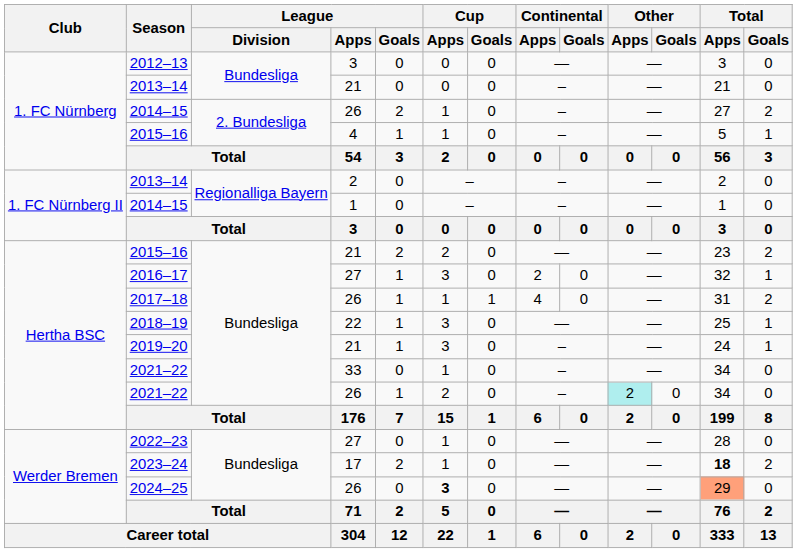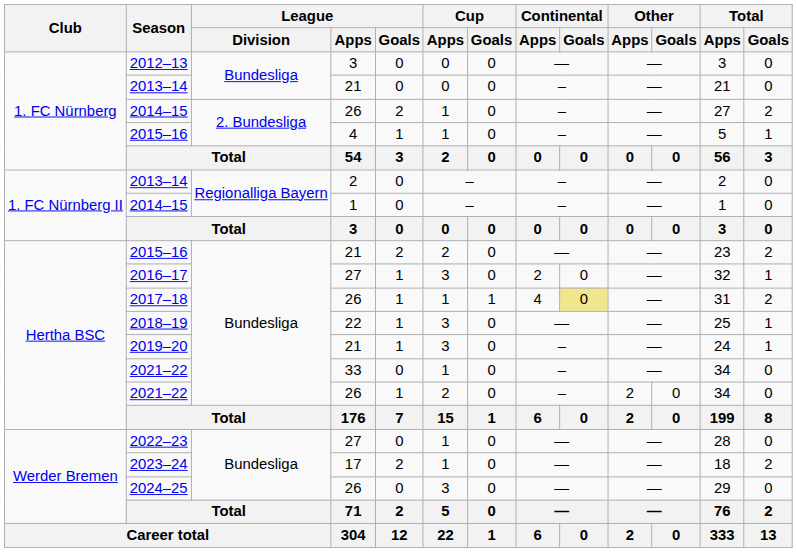(584, 299) no background -> (584, 299) khaki background
(630, 393) paleturquoise background -> (630, 393) no background
(722, 464) bold -> (722, 464) normal
(445, 488) bold -> (445, 488) normal
(722, 488) lightsalmon background -> (722, 488) no background
